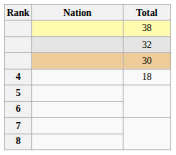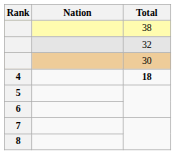(147, 76) normal -> (147, 76) bold
